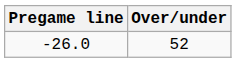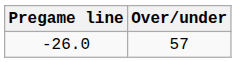(179, 45) 52 -> (179, 45) 57
